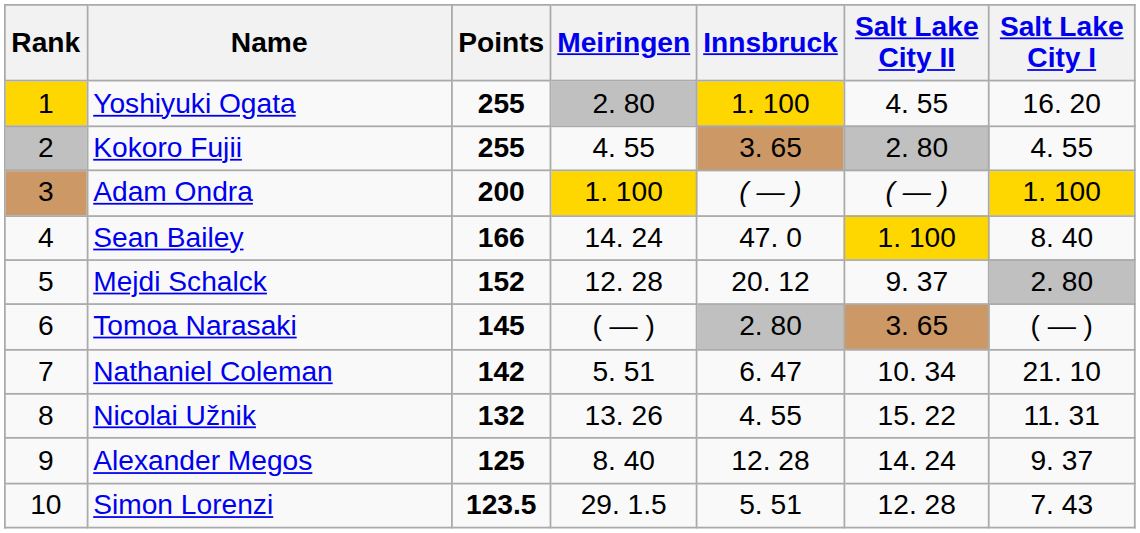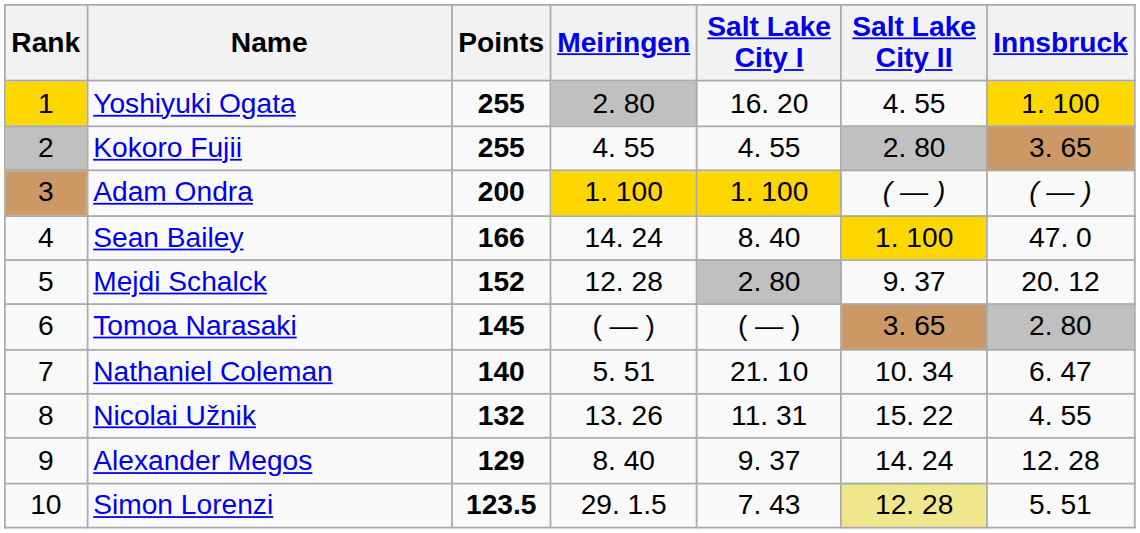columns swapped: (1062, 42) <-> (770, 42)
(501, 371) 142 -> (501, 371) 140
(501, 460) 125 -> (501, 460) 129
(917, 505) no background -> (914, 505) khaki background
